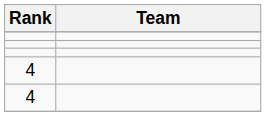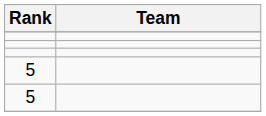(30, 70) 4 -> (30, 70) 5
(30, 97) 4 -> (30, 97) 5
